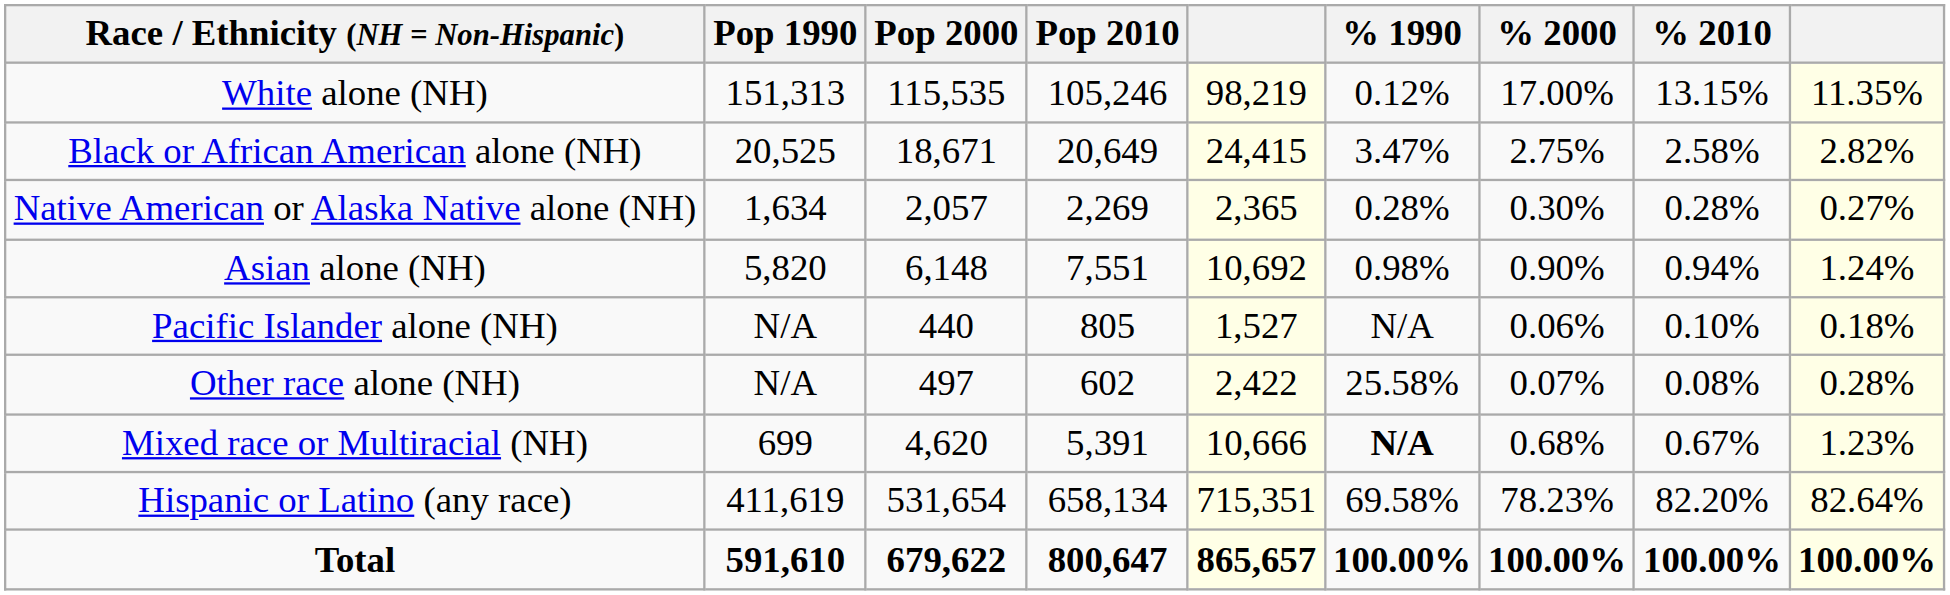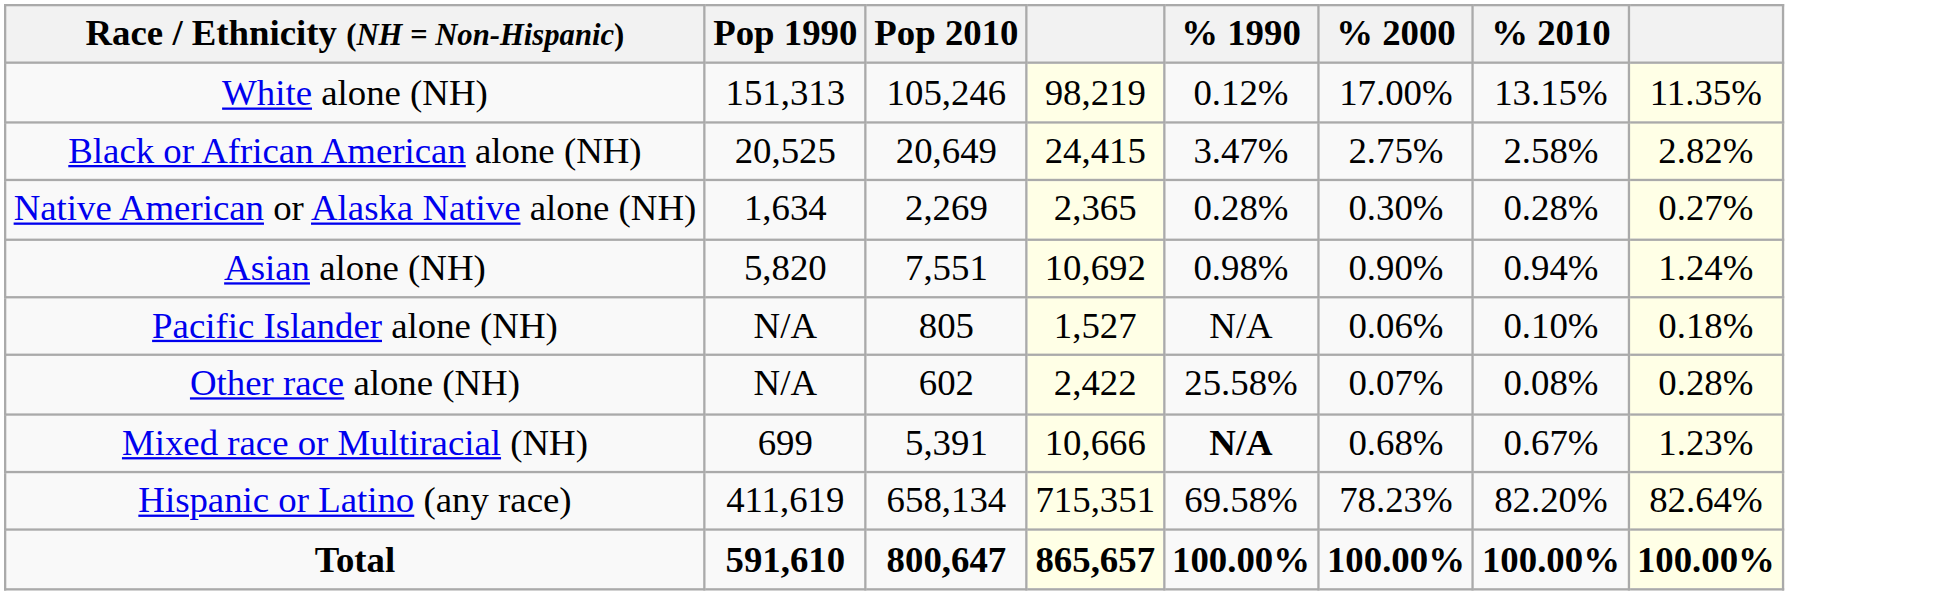- column: (946, 33)
